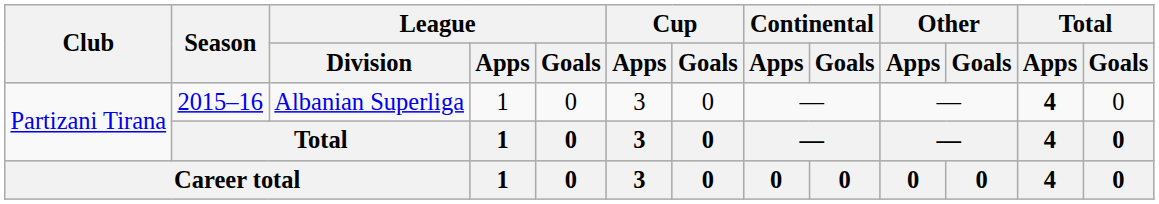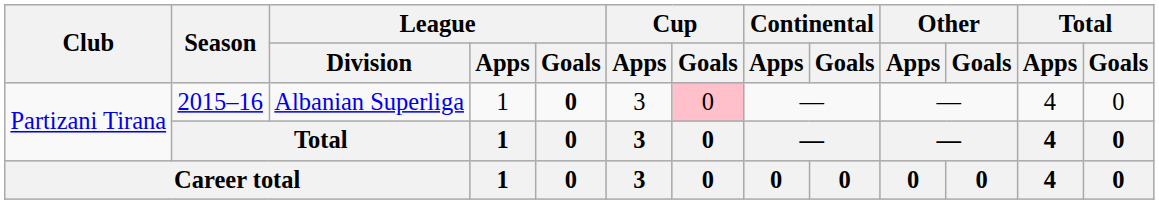(571, 101) normal -> (571, 101) bold
(708, 101) no background -> (708, 101) pink background
(1050, 101) bold -> (1050, 101) normal
